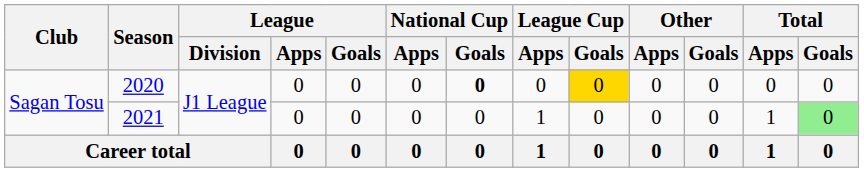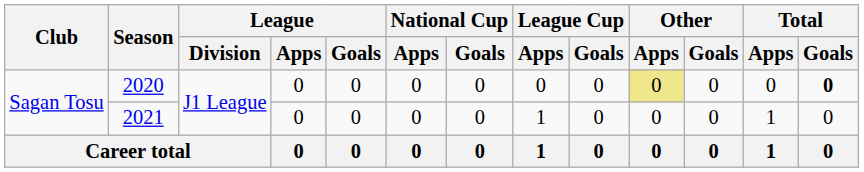(480, 85) bold -> (480, 85) normal
(599, 85) gold background -> (599, 85) no background
(656, 85) no background -> (656, 85) khaki background
(828, 85) normal -> (828, 85) bold
(828, 118) lightgreen background -> (828, 118) no background
